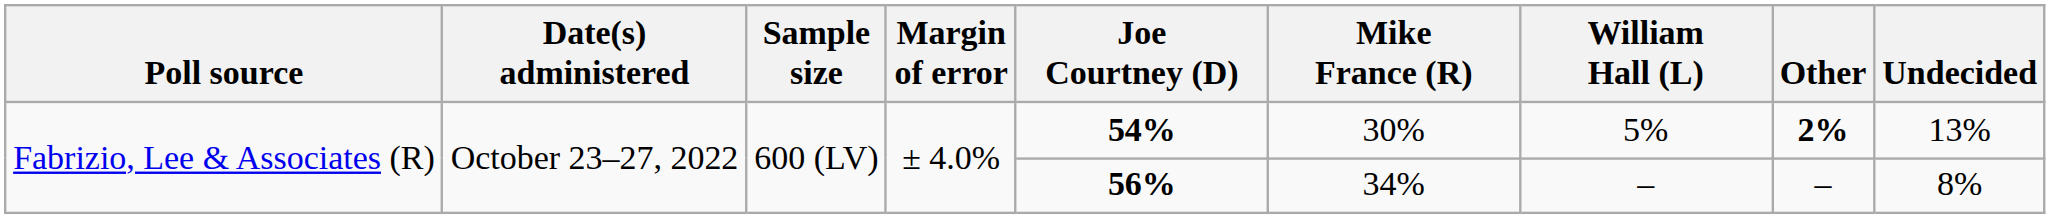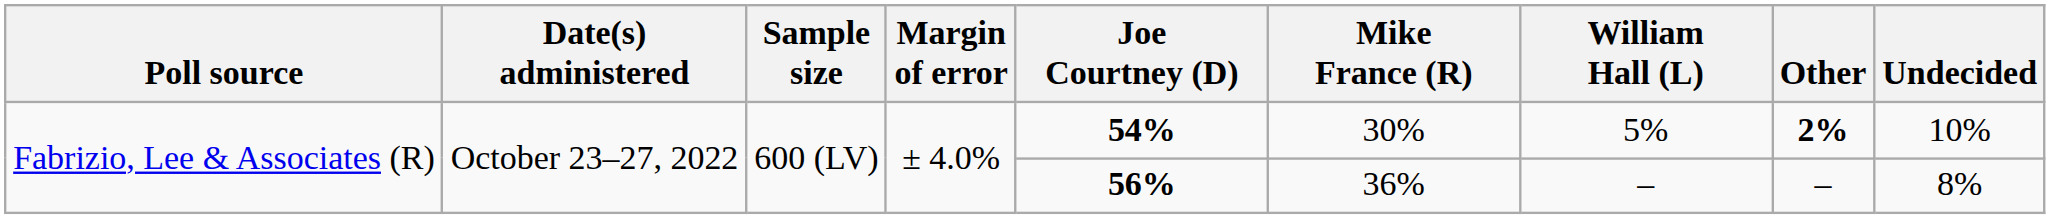(1960, 129) 13% -> (1960, 129) 10%
(1394, 185) 34% -> (1394, 185) 36%
